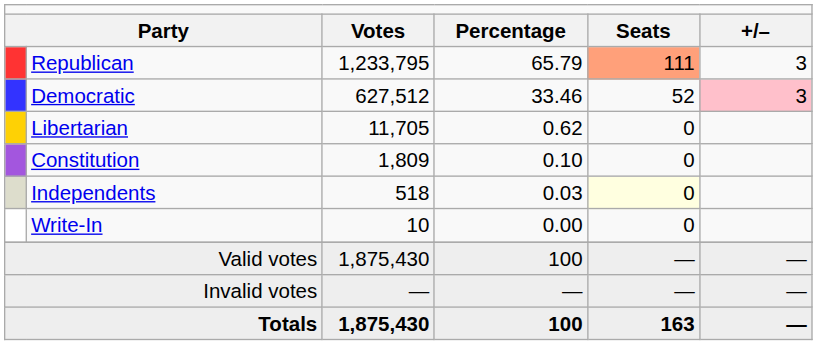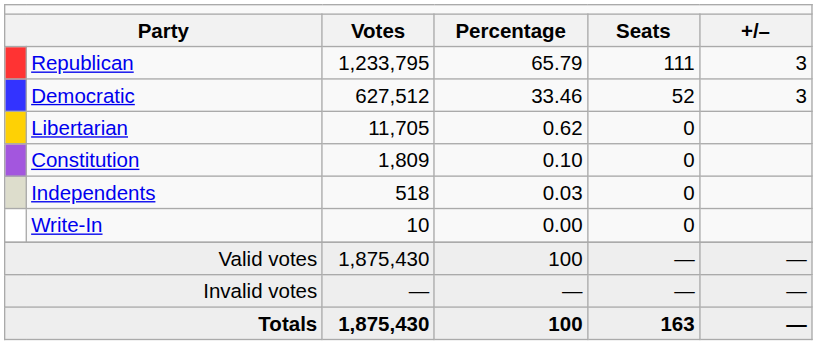(679, 63) lightsalmon background -> (679, 63) no background
(801, 96) pink background -> (801, 96) no background
(689, 193) lightyellow background -> (689, 193) no background
